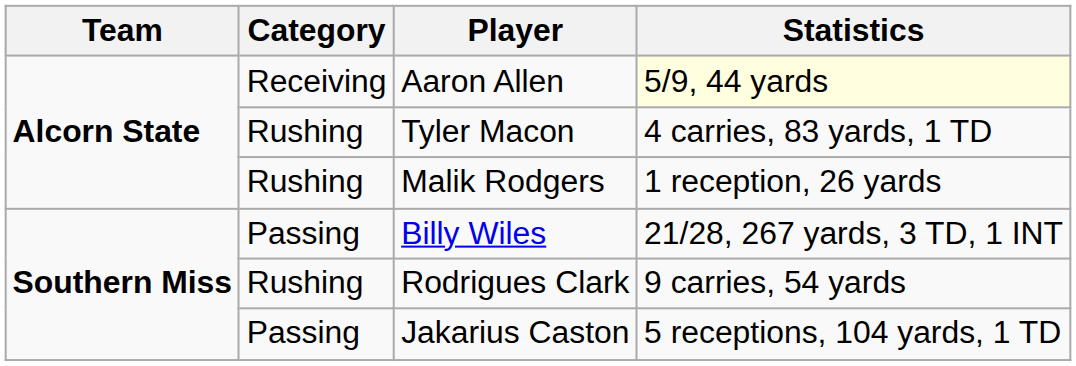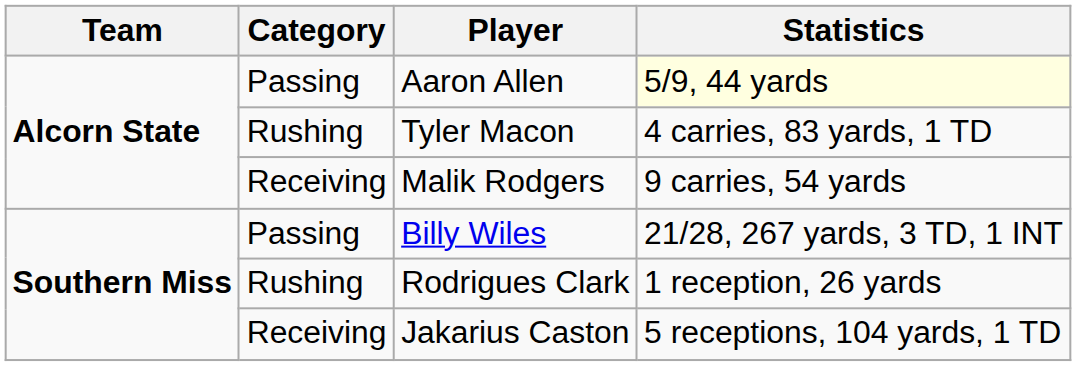(317, 81) Receiving -> (303, 81) Passing
(305, 182) Rushing -> (317, 182) Receiving
(793, 182) 1 reception, 26 yards -> (775, 182) 9 carries, 54 yards
(775, 283) 9 carries, 54 yards -> (793, 283) 1 reception, 26 yards
(303, 333) Passing -> (317, 333) Receiving
